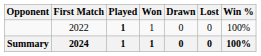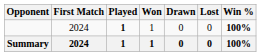(79, 28) 2022 -> (79, 28) 2024
(239, 28) normal -> (239, 28) bold
